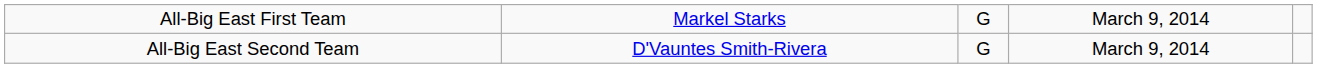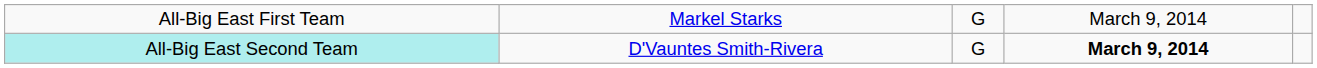(253, 48) no background -> (252, 48) paleturquoise background
(1151, 48) normal -> (1148, 48) bold
